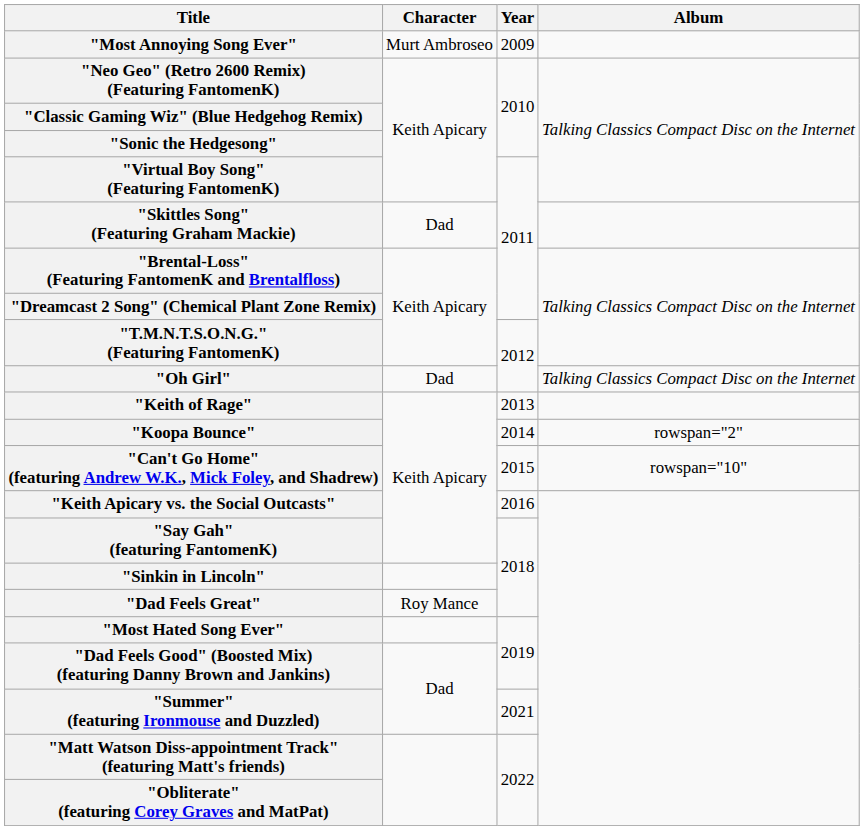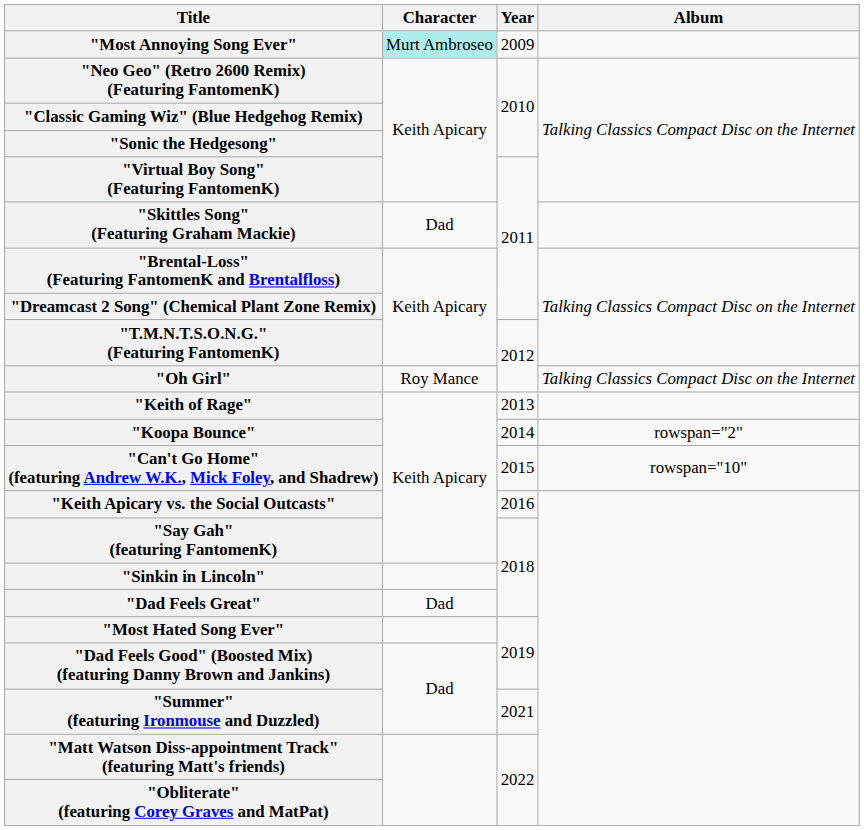(440, 44) no background -> (440, 44) paleturquoise background
(440, 378) Dad -> (440, 378) Roy Mance
(440, 603) Roy Mance -> (440, 603) Dad
